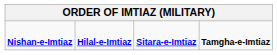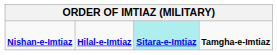(166, 41) no background -> (166, 41) paleturquoise background
